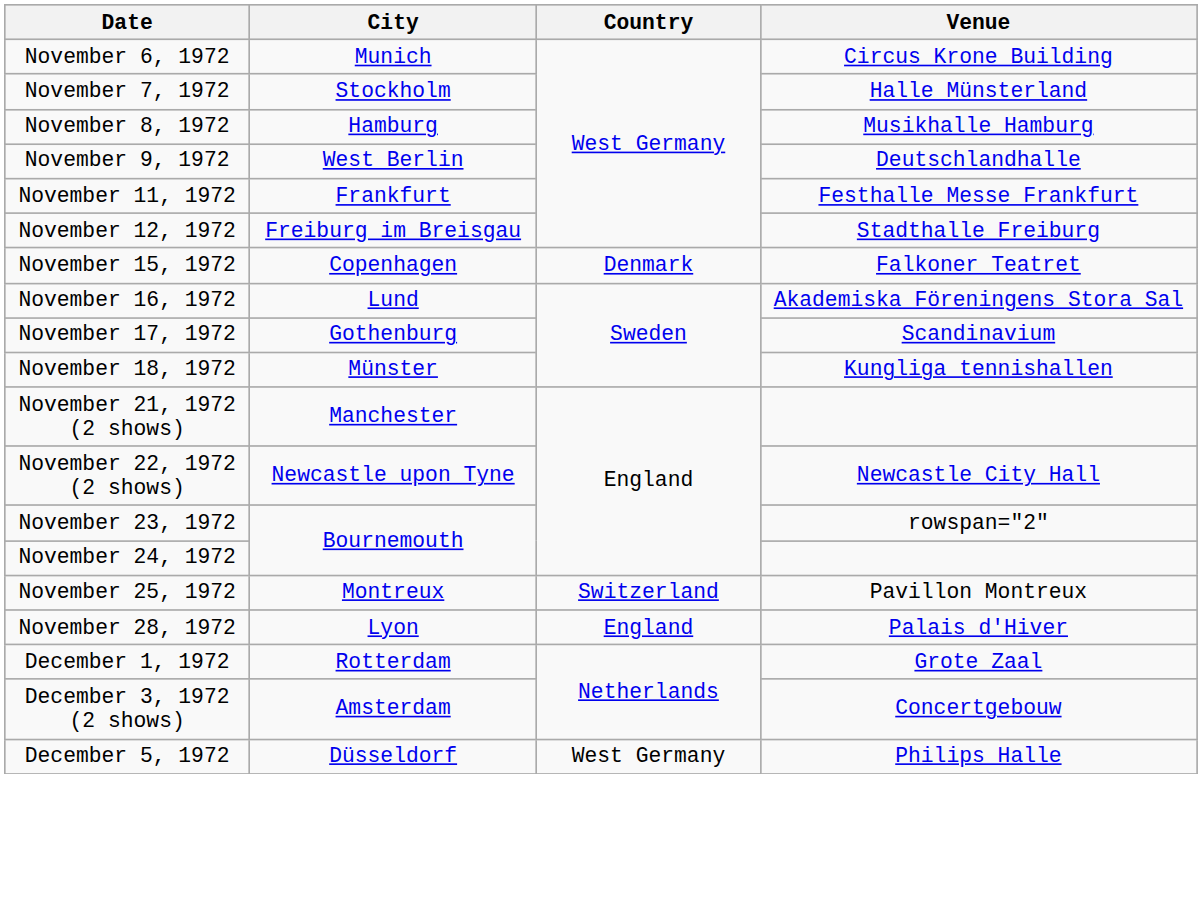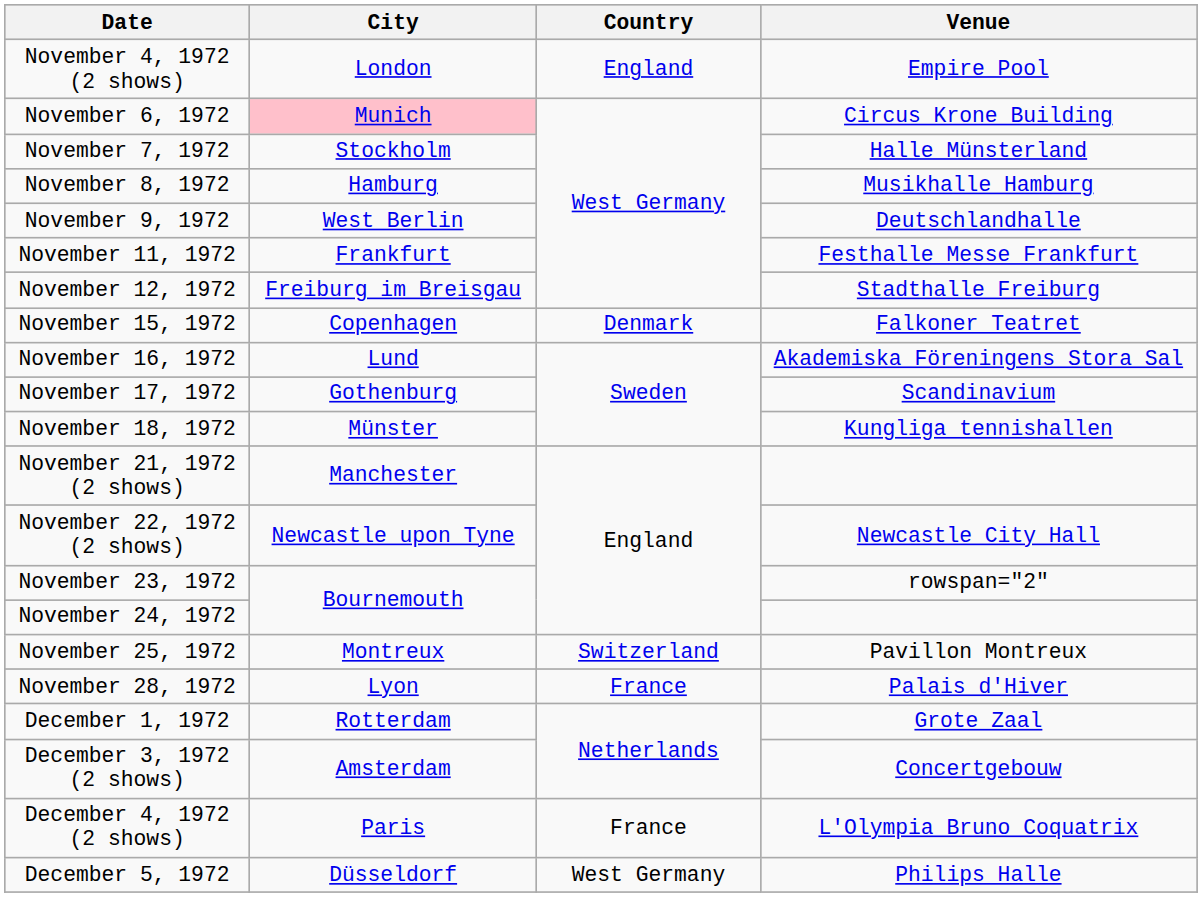+ row: (127, 69)
(393, 57) no background -> (393, 116) pink background
(648, 627) England -> (648, 687) France
+ row: (127, 828)
